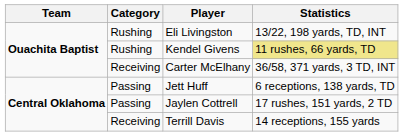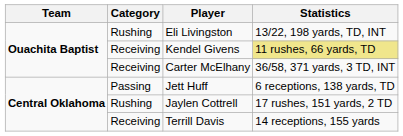(131, 49) Rushing -> (135, 49) Receiving
(131, 103) Passing -> (131, 103) Rushing
